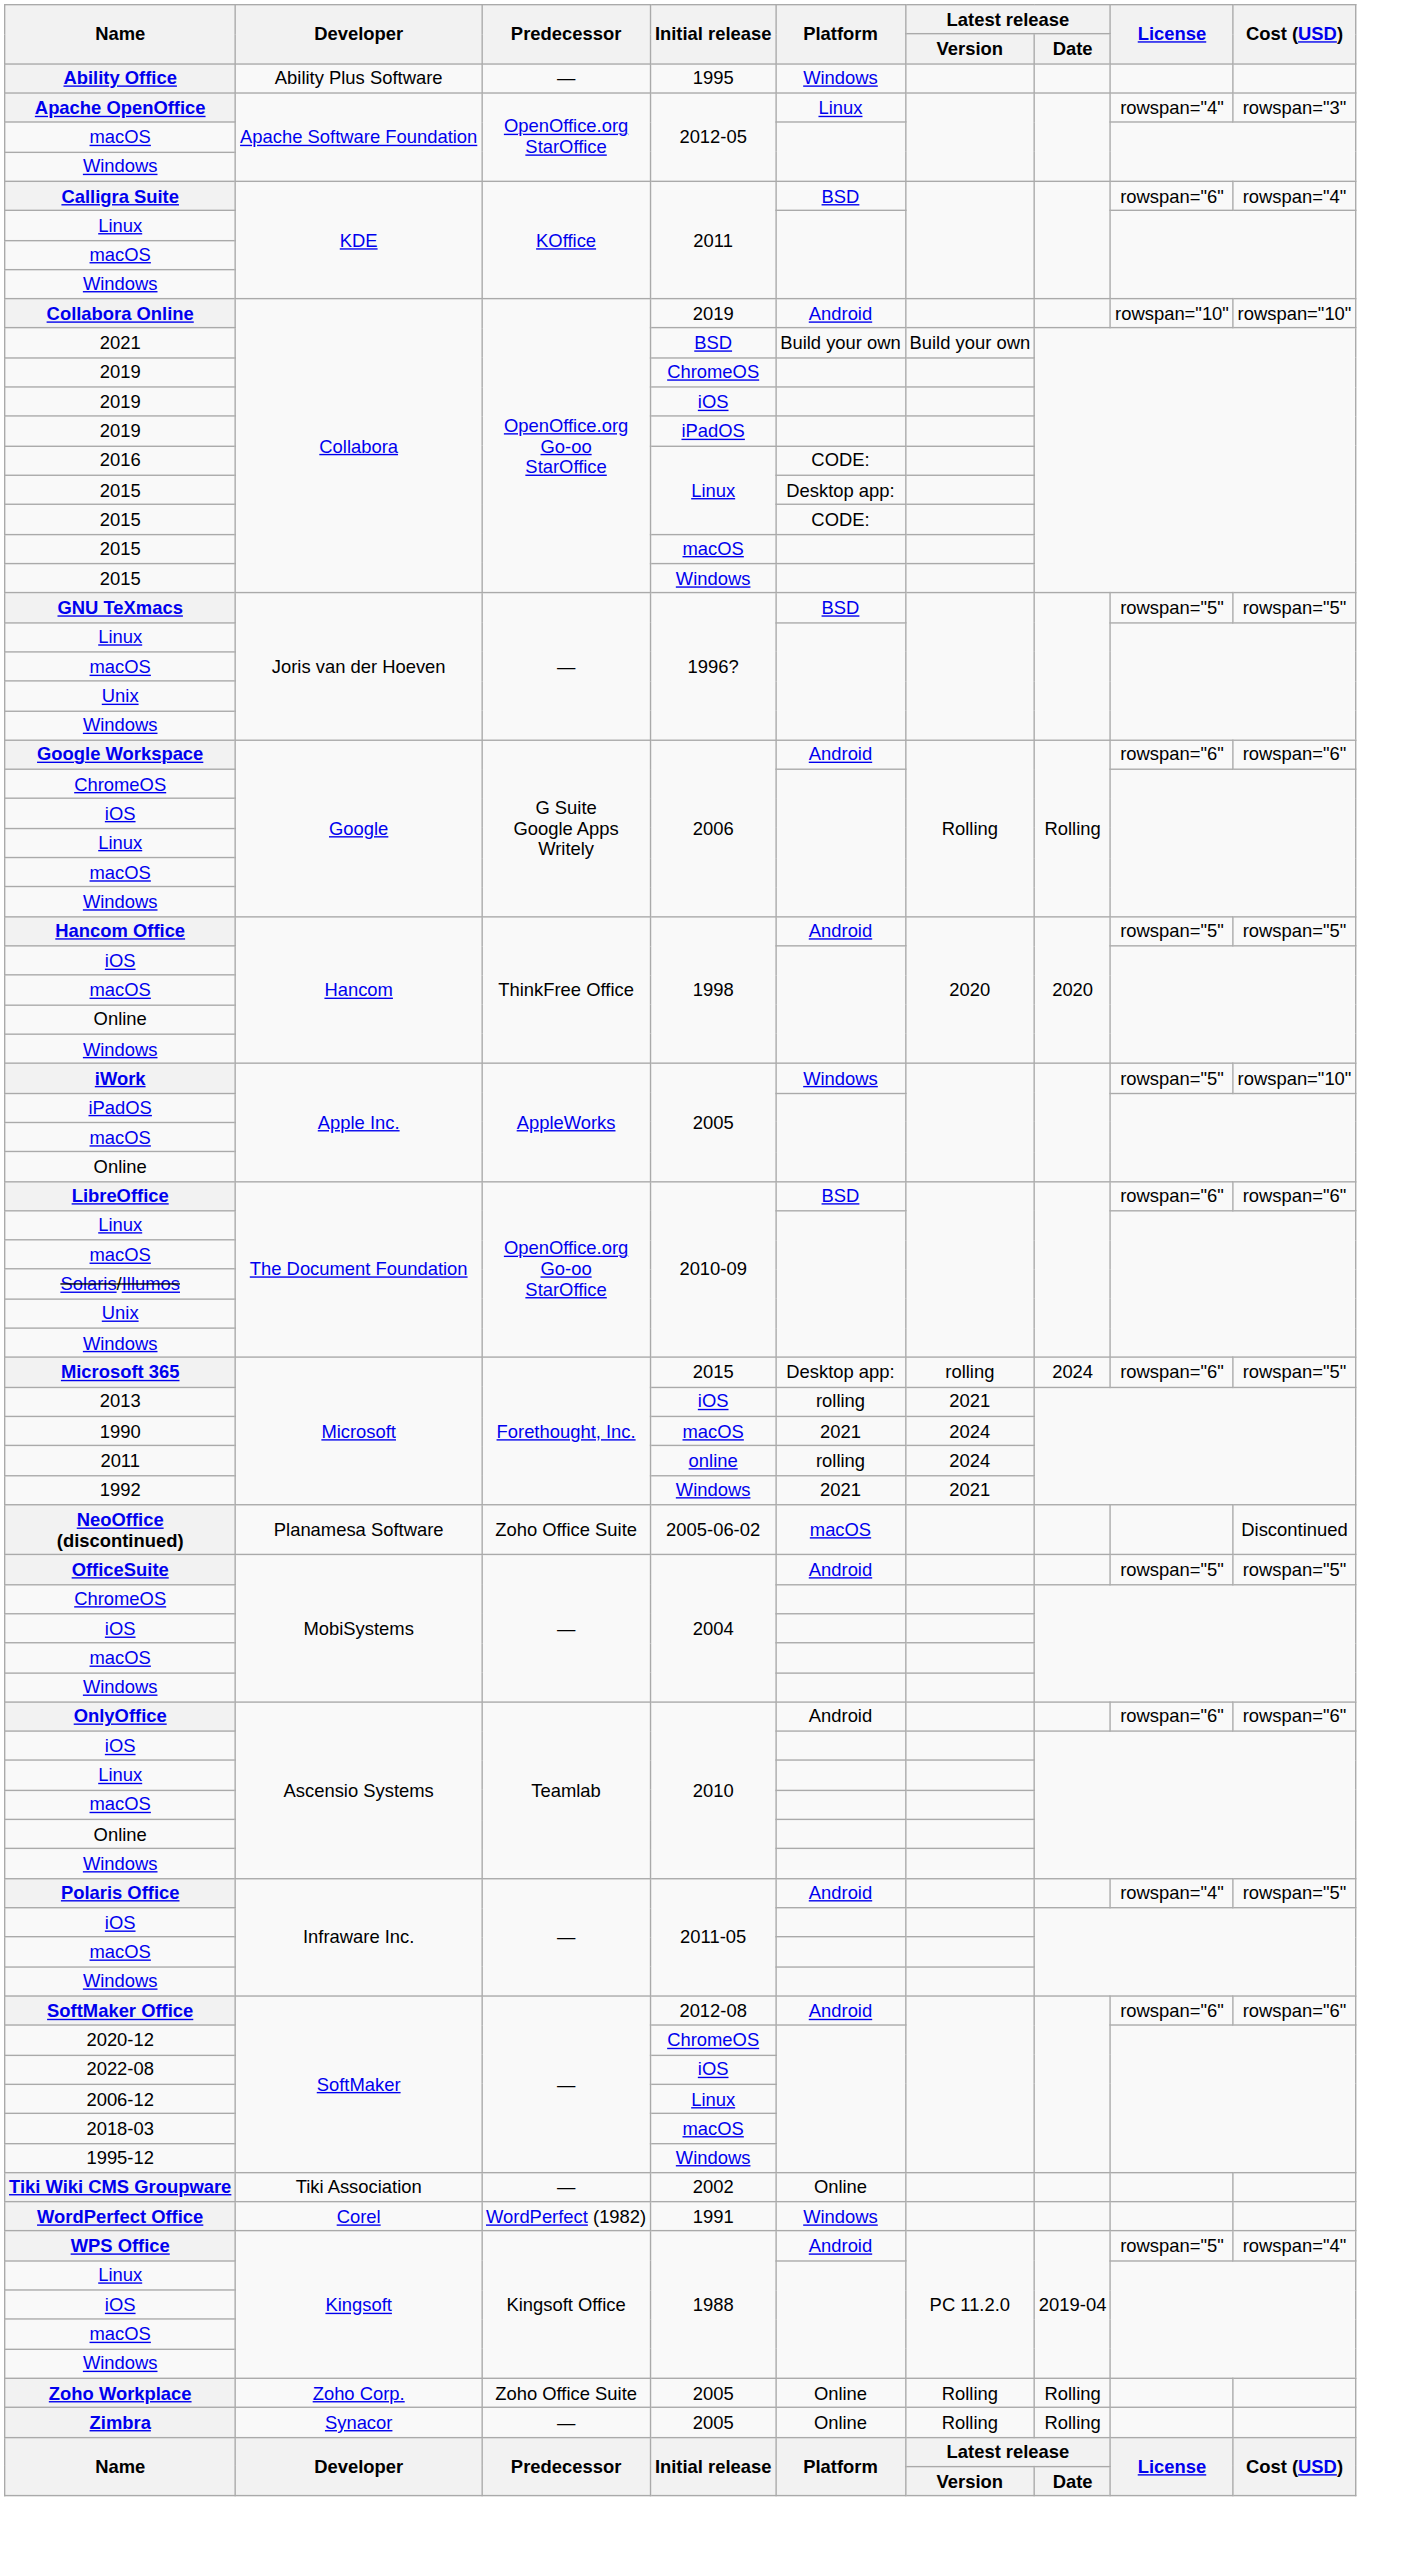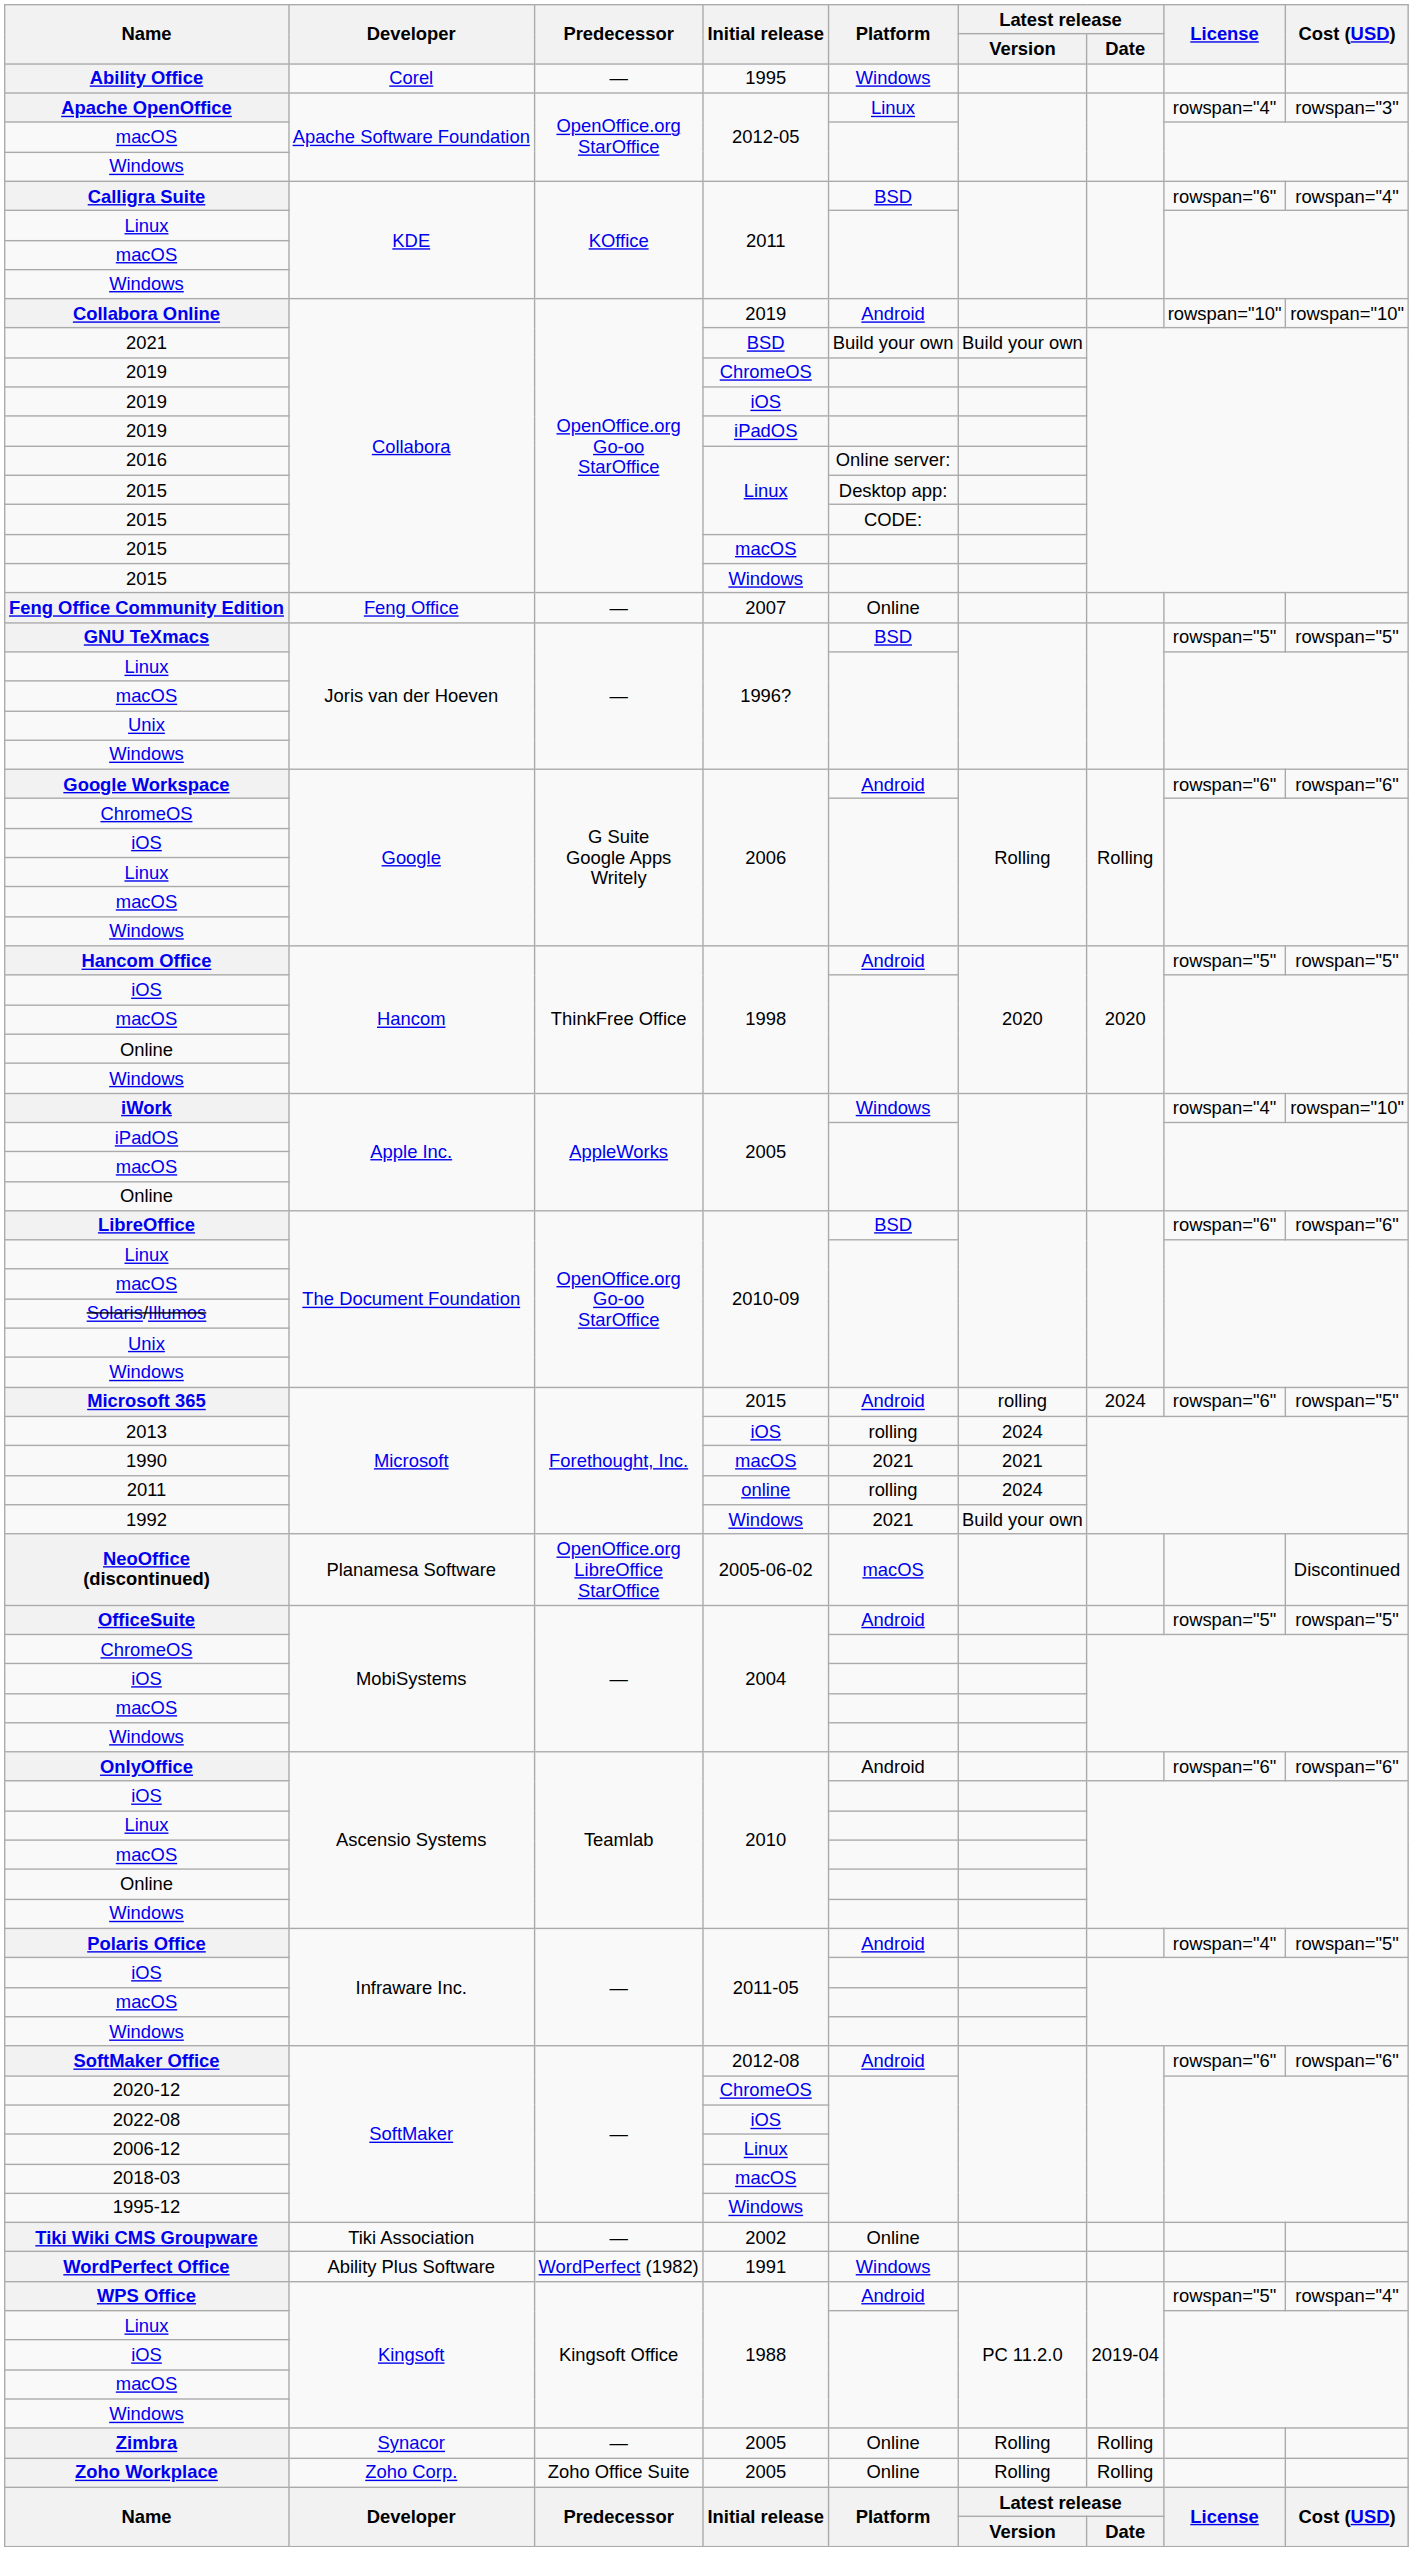(359, 79) Ability Plus Software -> (411, 79) Corel
(840, 461) CODE: -> (893, 461) Online server:
+ row: (146, 608)
(1172, 1079) rowspan="5" -> (1225, 1108) rowspan="4"
(840, 1373) Desktop app: -> (893, 1402) Android
(970, 1402) 2021 -> (1022, 1431) 2024
(970, 1431) 2024 -> (1022, 1461) 2021
(970, 1490) 2021 -> (1022, 1520) Build your own
(566, 1530) Zoho Office Suite -> (619, 1570) OpenOffice.org LibreOffice StarOffice
(359, 2217) Corel -> (411, 2267) Ability Plus Software
rows swapped: (120, 2423) <-> (120, 2393)
